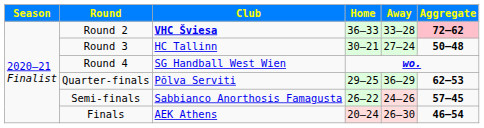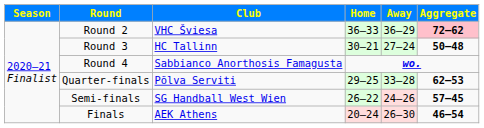(186, 30) bold -> (186, 30) normal
(399, 30) 33–28 -> (399, 30) 36–29
(220, 64) SG Handball West Wien -> (248, 64) Sabbianco Anorthosis Famagusta
(399, 81) 36–29 -> (399, 81) 33–28
(248, 98) Sabbianco Anorthosis Famagusta -> (220, 98) SG Handball West Wien
